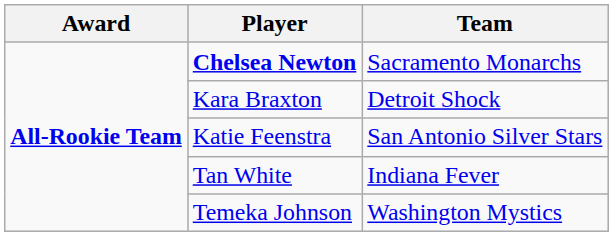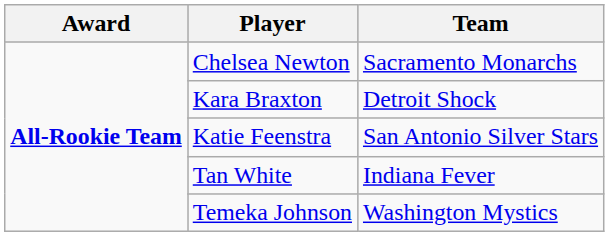(275, 61) bold -> (271, 61) normal
